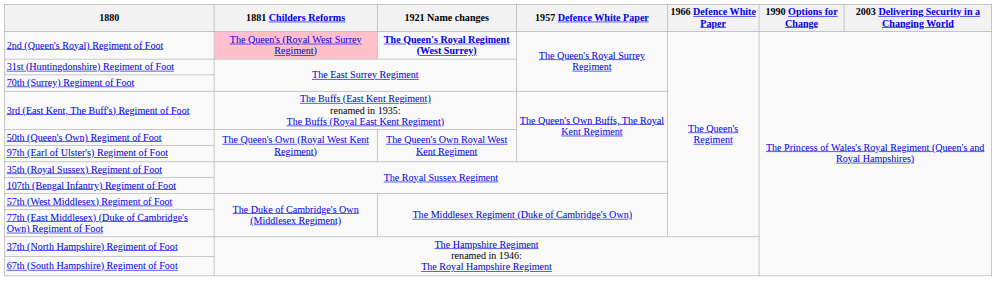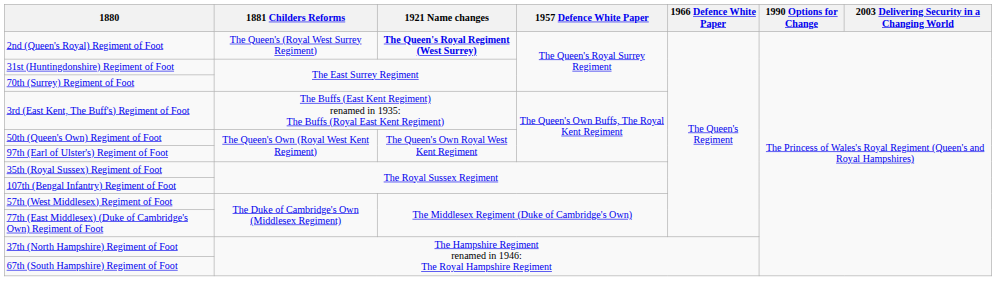(296, 45) pink background -> (296, 45) no background
